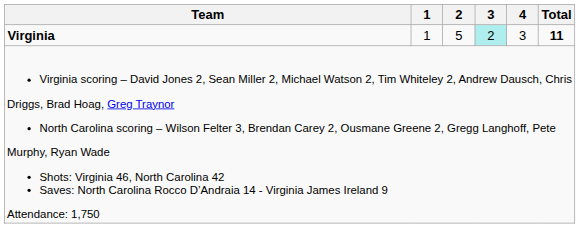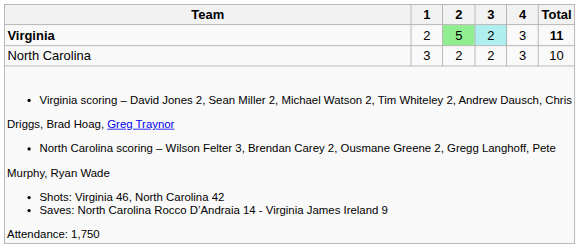(427, 35) 1 -> (427, 35) 2
(459, 35) no background -> (459, 35) lightgreen background
+ row: (49, 55)
